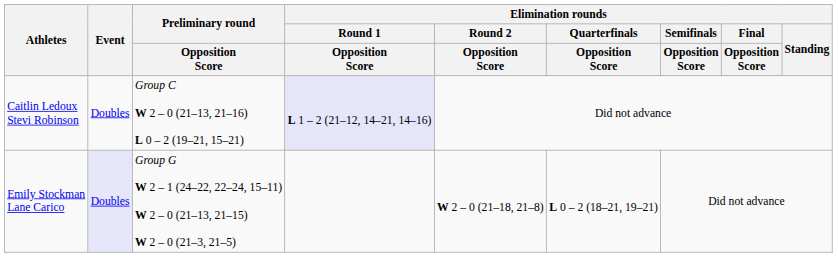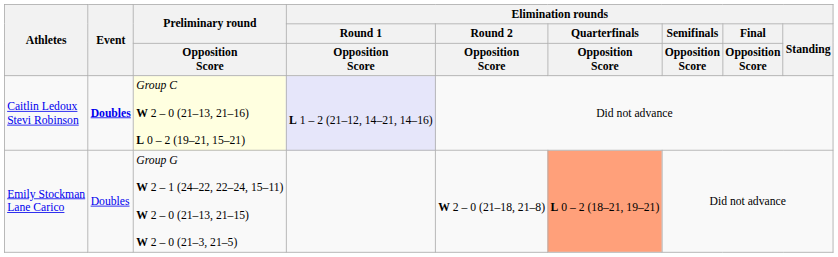(110, 113) normal -> (111, 113) bold
(191, 113) no background -> (193, 113) lightyellow background
(110, 201) lavender background -> (110, 201) no background
(604, 208) no background -> (605, 208) lightsalmon background
